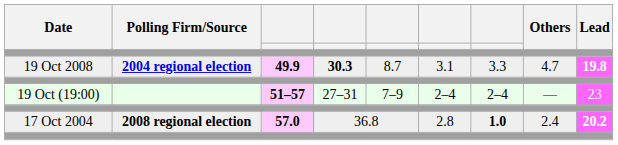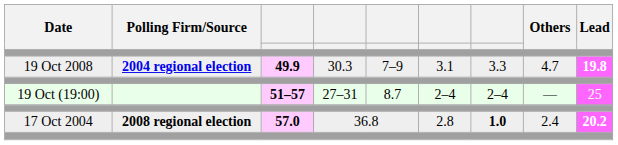(340, 66) bold -> (340, 66) normal
(392, 66) 8.7 -> (392, 66) 7–9
(392, 94) 7–9 -> (392, 94) 8.7
(595, 94) 23 -> (595, 94) 25
